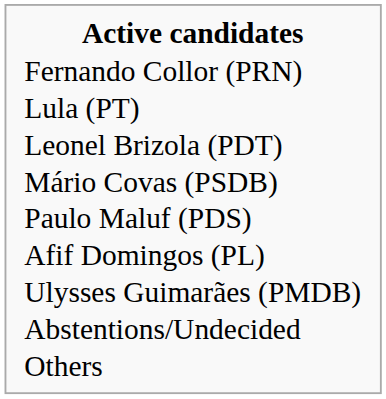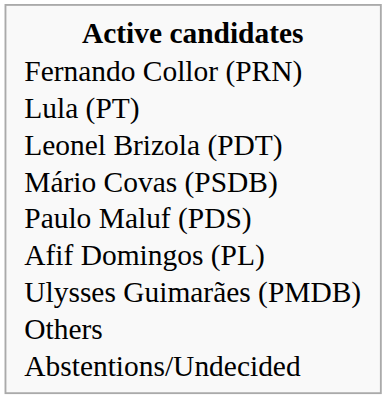(162, 329) Abstentions/Undecided -> (64, 329) Others
(64, 366) Others -> (162, 366) Abstentions/Undecided
